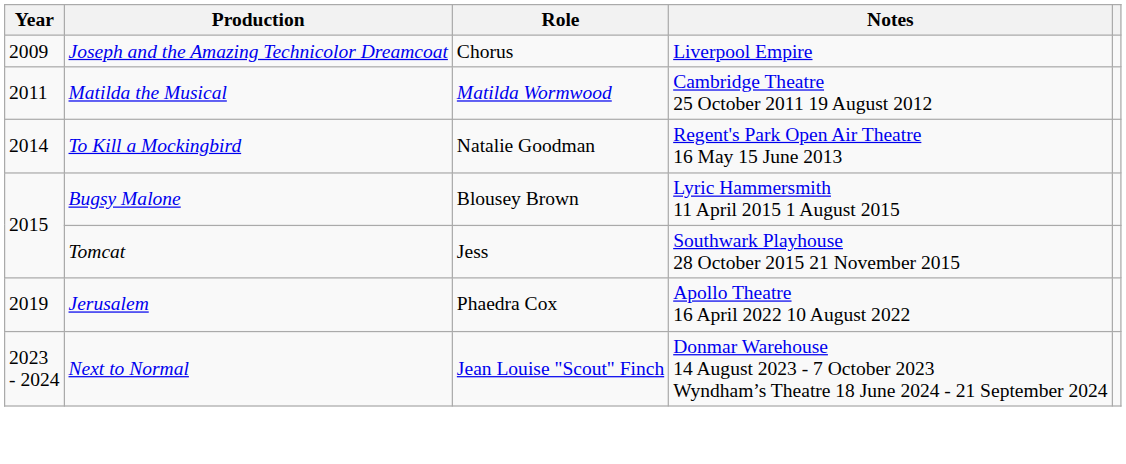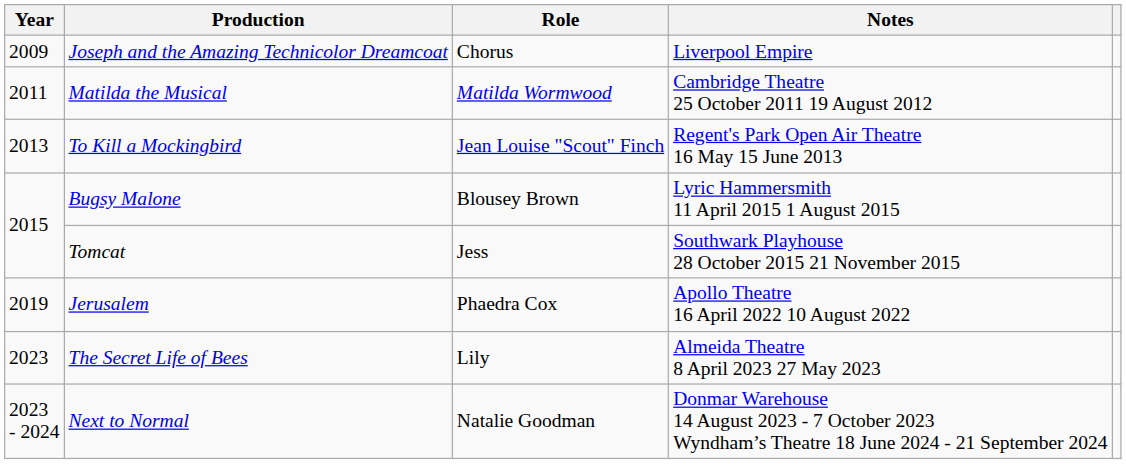(29, 145) 2014 -> (29, 145) 2013
(526, 145) Natalie Goodman -> (561, 145) Jean Louise "Scout" Finch
+ row: (158, 357)
(561, 368) Jean Louise "Scout" Finch -> (526, 421) Natalie Goodman
